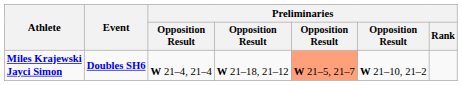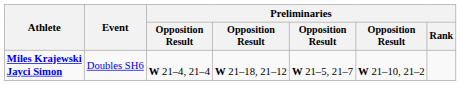(116, 66) bold -> (115, 66) normal
(324, 72) lightsalmon background -> (323, 72) no background
